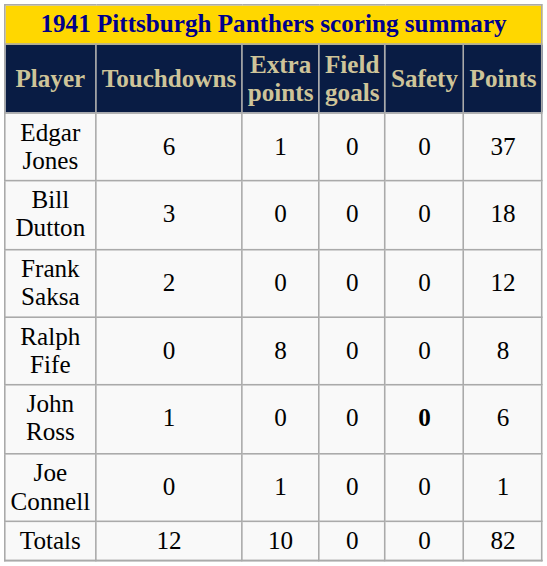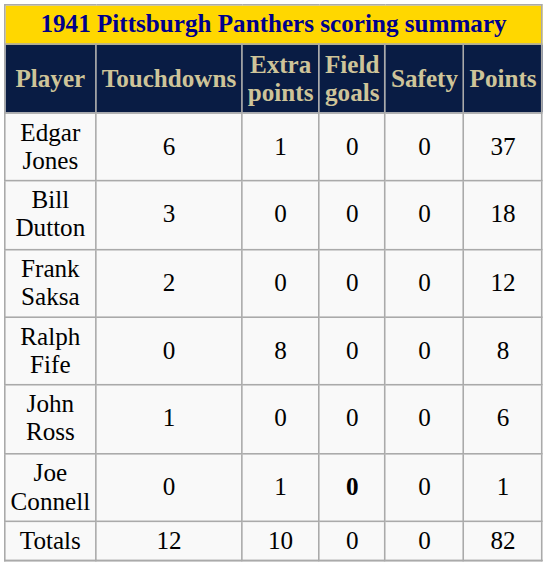(425, 418) bold -> (425, 418) normal
(352, 486) normal -> (352, 486) bold
